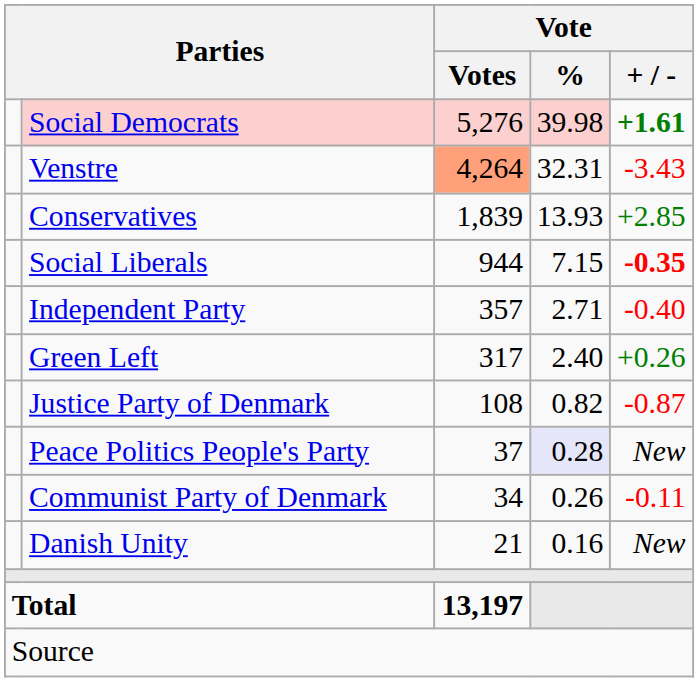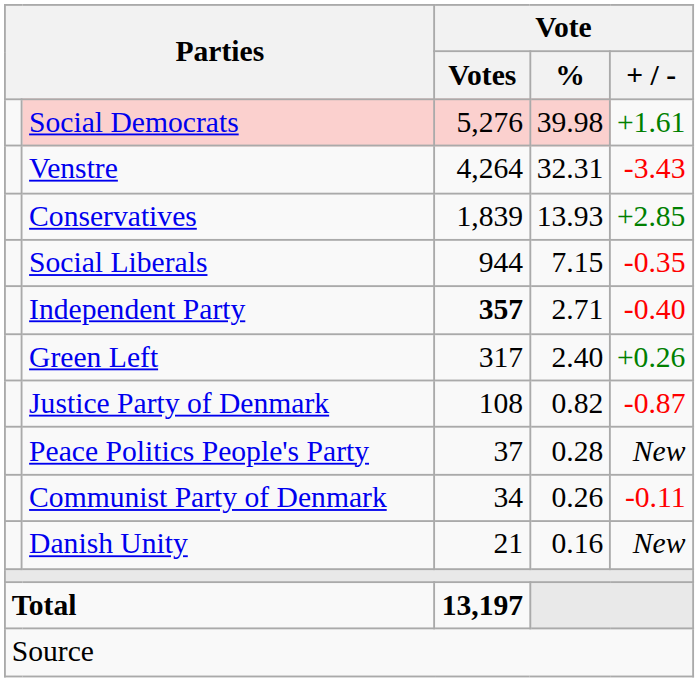(651, 121) bold -> (651, 121) normal
(490, 168) lightsalmon background -> (490, 168) no background
(655, 262) bold -> (655, 262) normal
(501, 309) normal -> (501, 309) bold
(577, 450) lavender background -> (577, 450) no background
